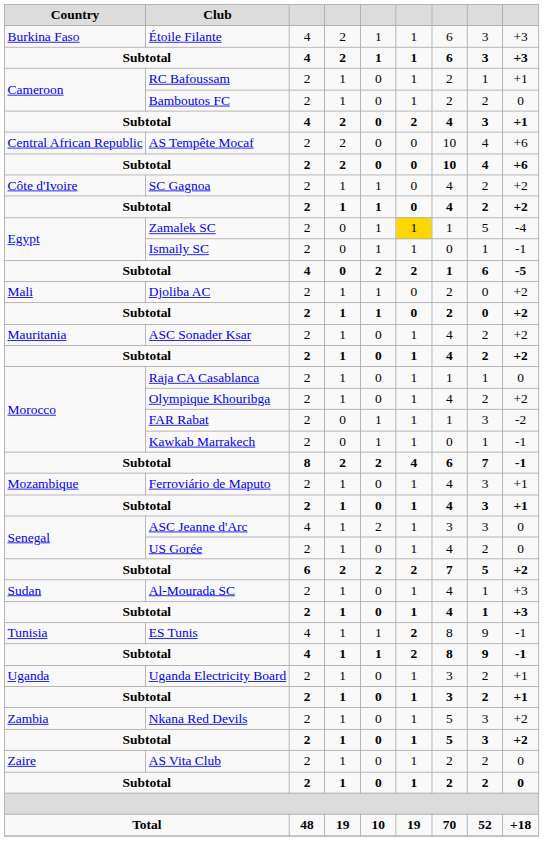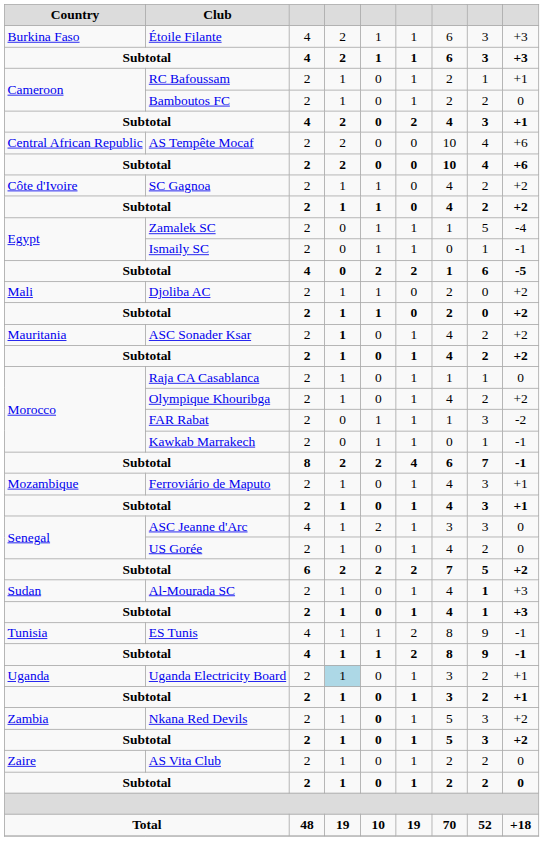(414, 228) gold background -> (414, 228) no background
(343, 334) normal -> (343, 334) bold
(485, 590) normal -> (485, 590) bold
(414, 633) bold -> (414, 633) normal
(343, 675) no background -> (343, 675) lightblue background
(378, 718) normal -> (378, 718) bold
